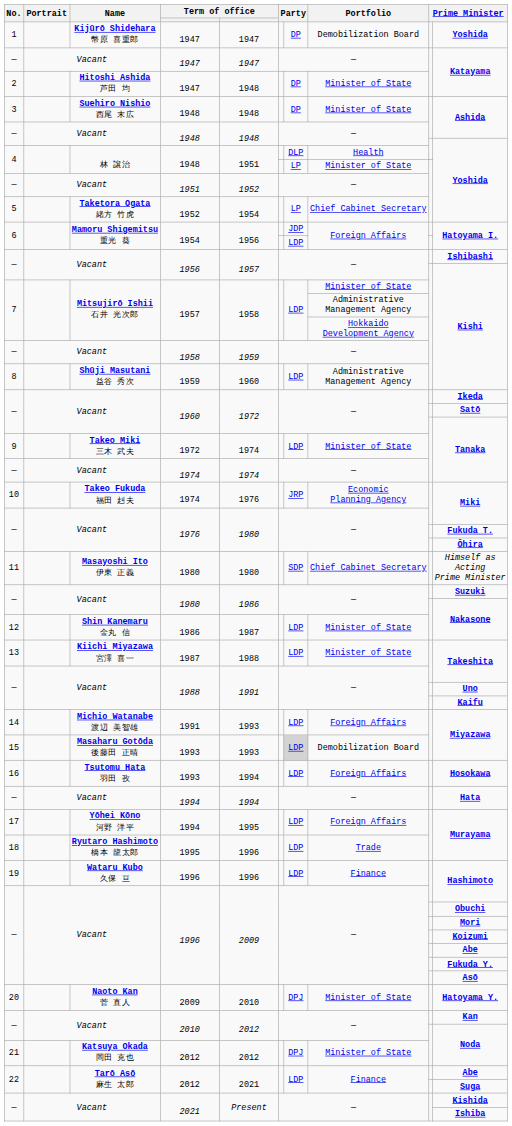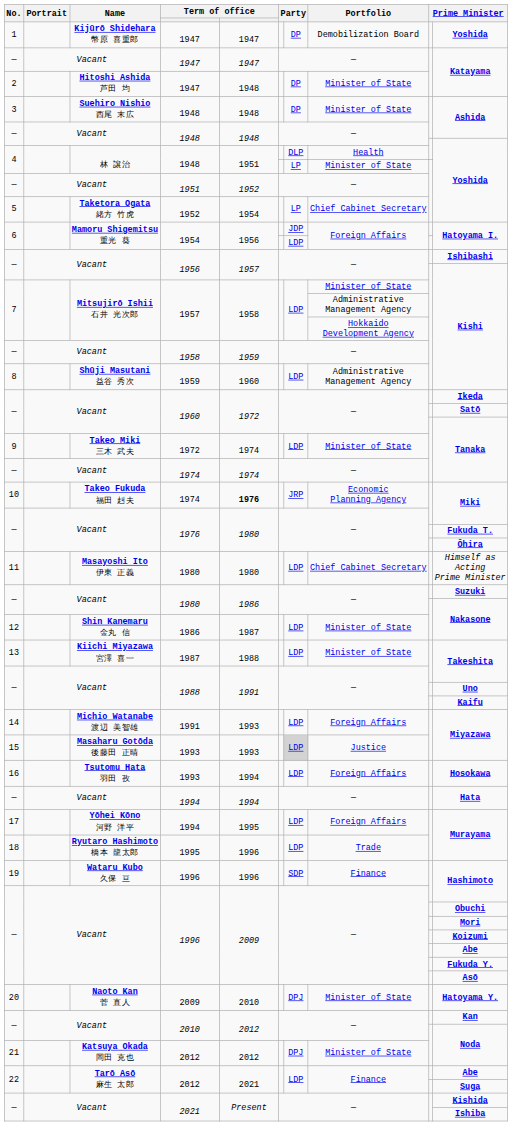(249, 500) normal -> (249, 500) bold
(296, 568) SDP -> (296, 568) LDP
(368, 748) Demobilization Board -> (368, 748) Justice
(296, 873) LDP -> (296, 873) SDP
